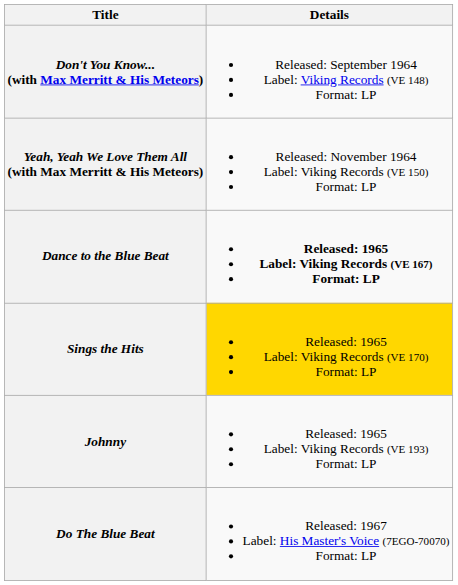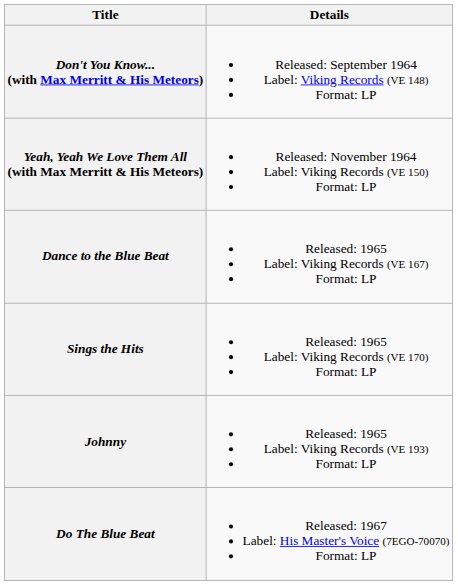(329, 264) bold -> (329, 264) normal
(329, 356) gold background -> (329, 356) no background
